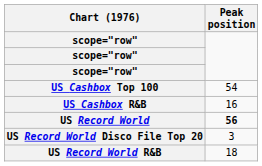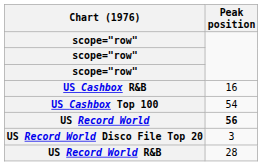rows swapped: (105, 88) <-> (105, 104)
(232, 153) 18 -> (232, 153) 28
